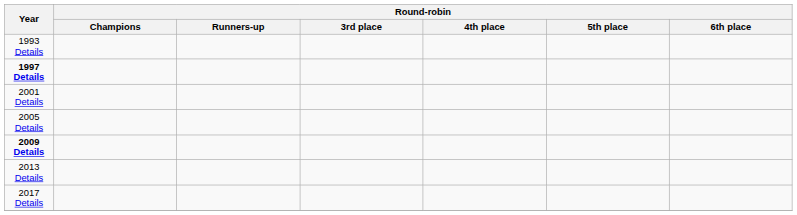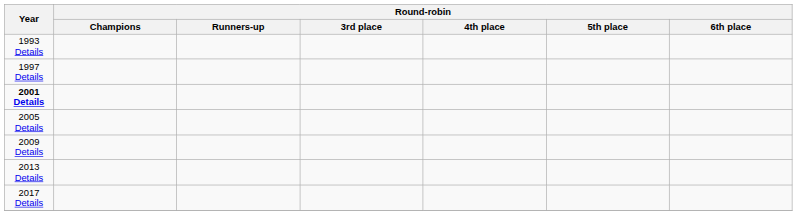(29, 72) bold -> (29, 72) normal
(29, 97) normal -> (29, 97) bold
(29, 148) bold -> (29, 148) normal
